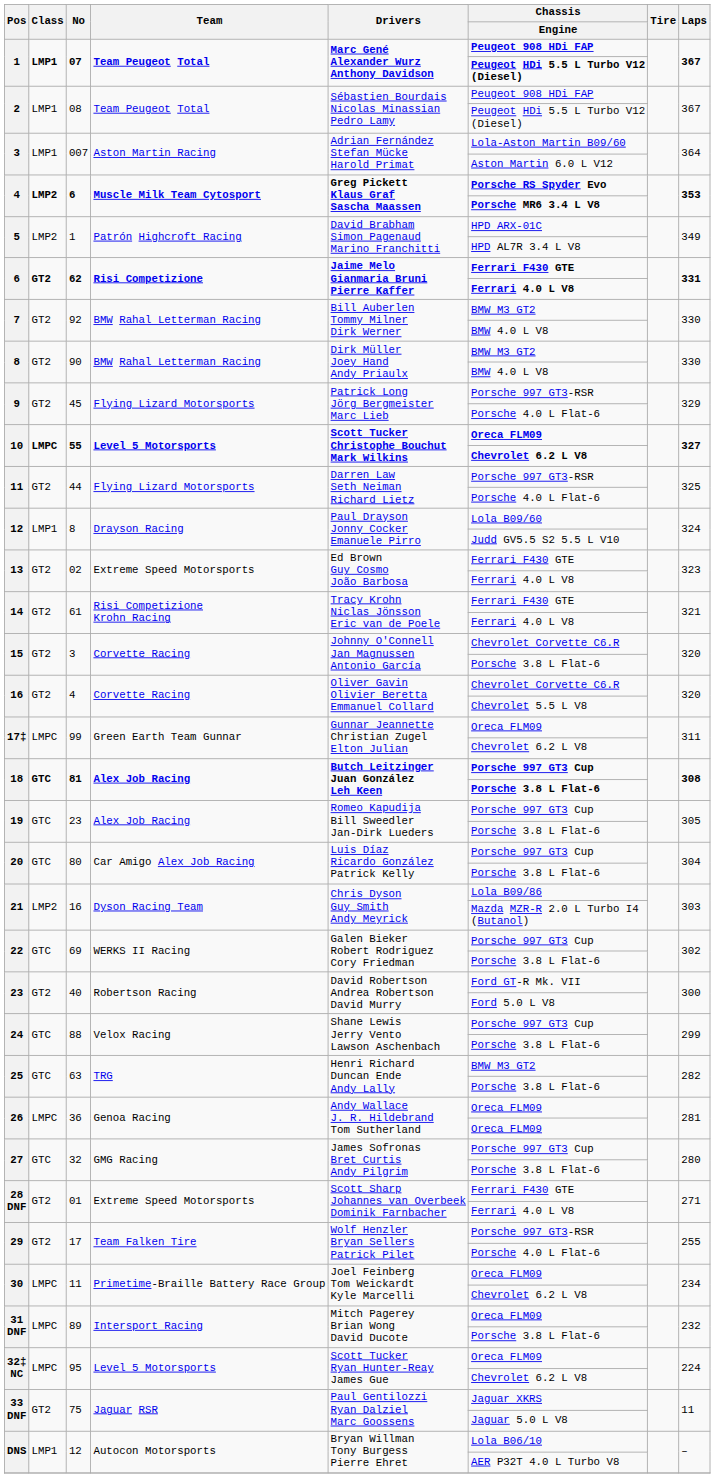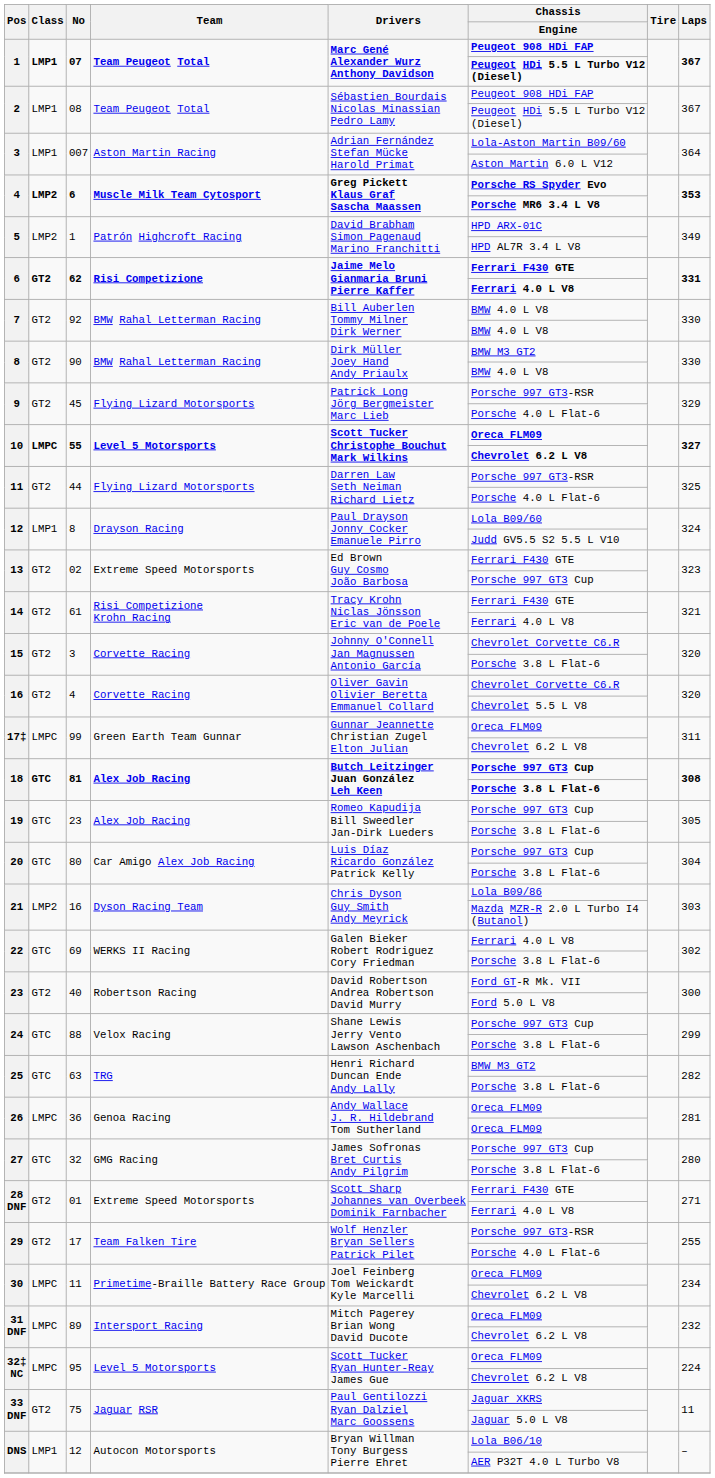(503, 310) BMW M3 GT2 -> (510, 310) BMW 4.0 L V8
(523, 582) Ferrari 4.0 L V8 -> (532, 582) Porsche 997 GT3 Cup
(532, 941) Porsche 997 GT3 Cup -> (523, 941) Ferrari 4.0 L V8
(536, 1337) Porsche 3.8 L Flat-6 -> (529, 1337) Chevrolet 6.2 L V8
